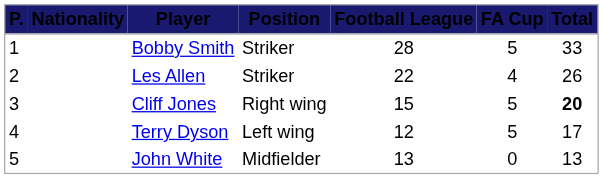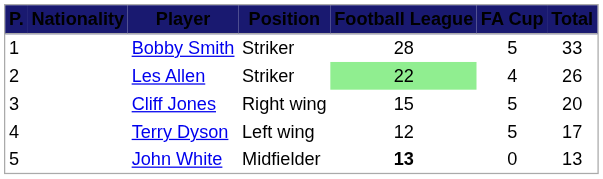(404, 76) no background -> (404, 76) lightgreen background
(572, 104) bold -> (572, 104) normal
(404, 159) normal -> (404, 159) bold
